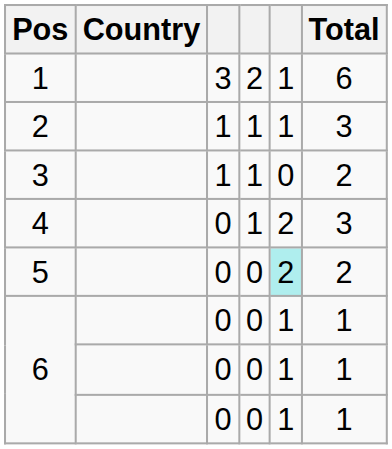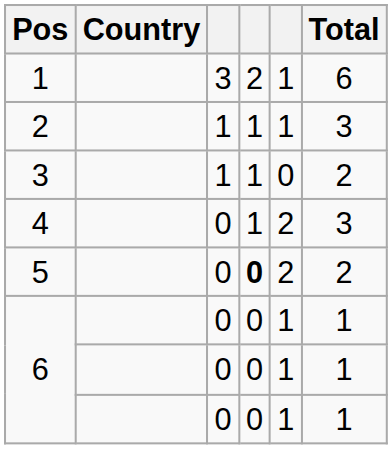(254, 273) normal -> (254, 273) bold
(286, 273) paleturquoise background -> (286, 273) no background
